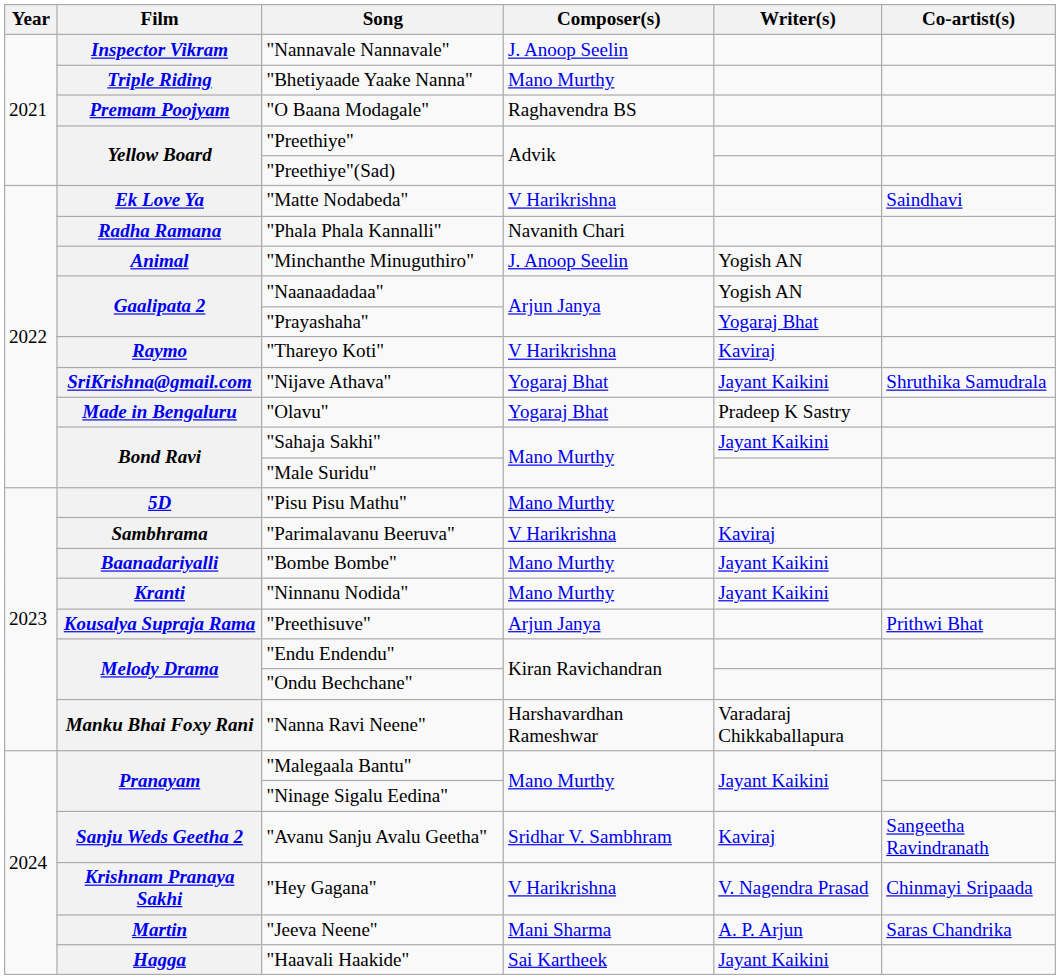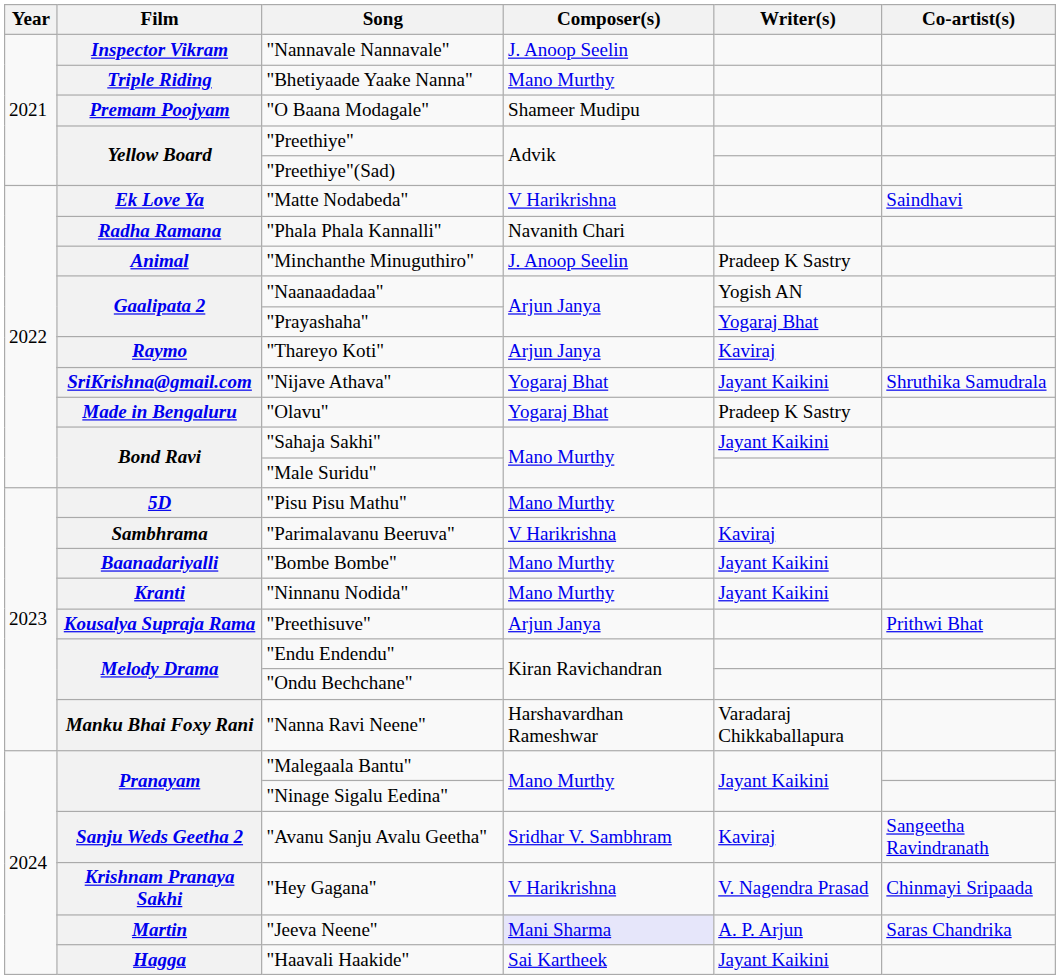(572, 110) Raghavendra BS -> (574, 110) Shameer Mudipu
(760, 261) Yogish AN -> (784, 261) Pradeep K Sastry
(562, 351) V Harikrishna -> (554, 351) Arjun Janya
(560, 929) no background -> (560, 929) lavender background
